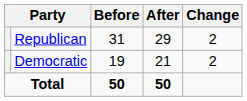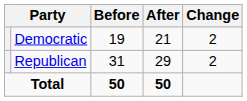rows swapped: (50, 38) <-> (51, 61)
